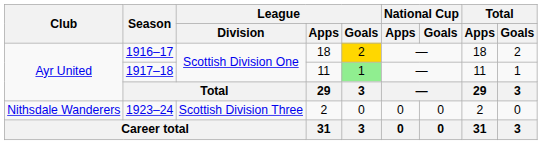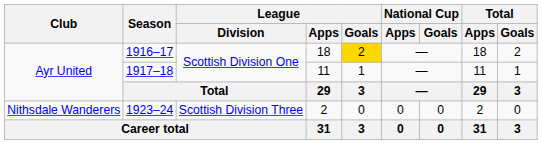(361, 71) lightgreen background -> (361, 71) no background
